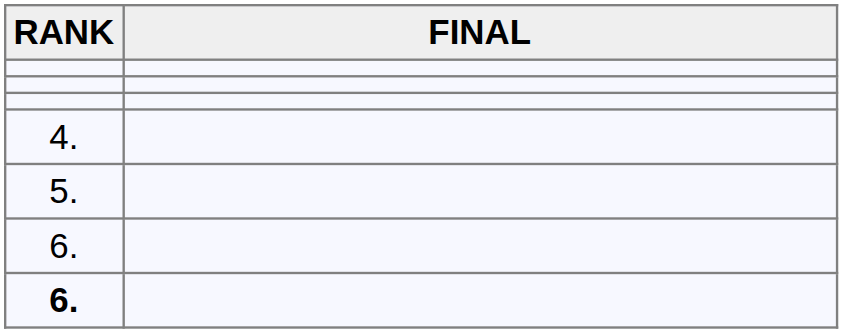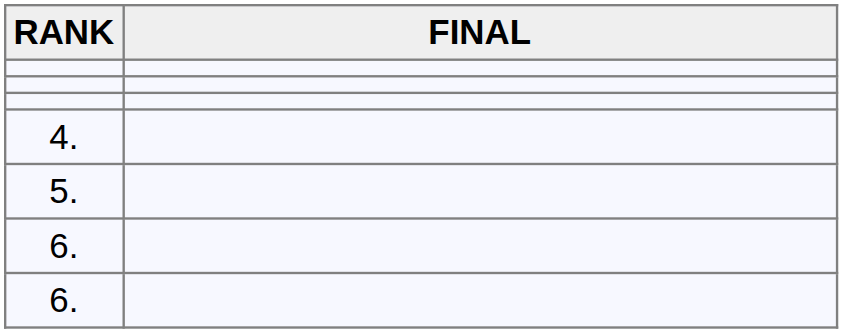(64, 300) bold -> (64, 300) normal
